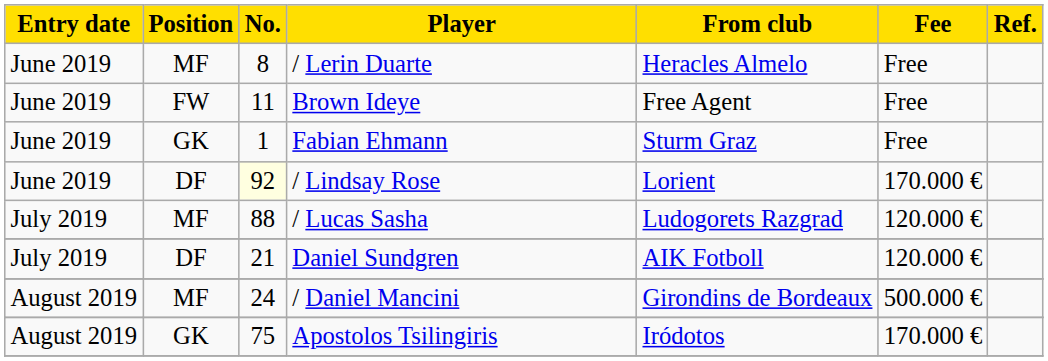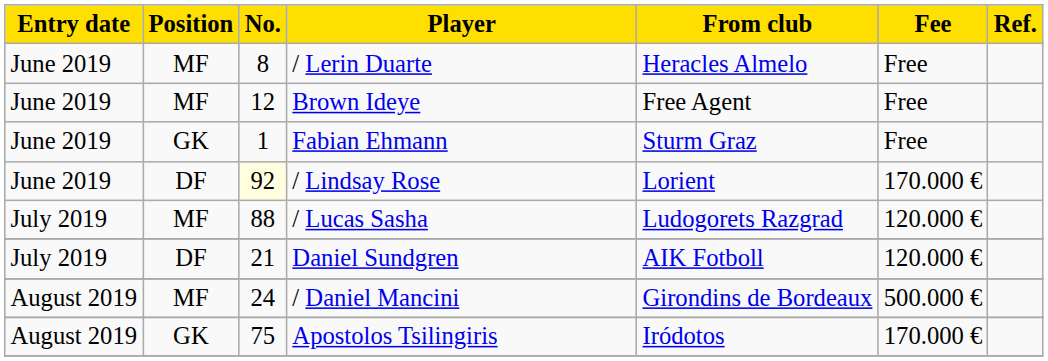(191, 102) FW -> (191, 102) MF
(263, 102) 11 -> (263, 102) 12
